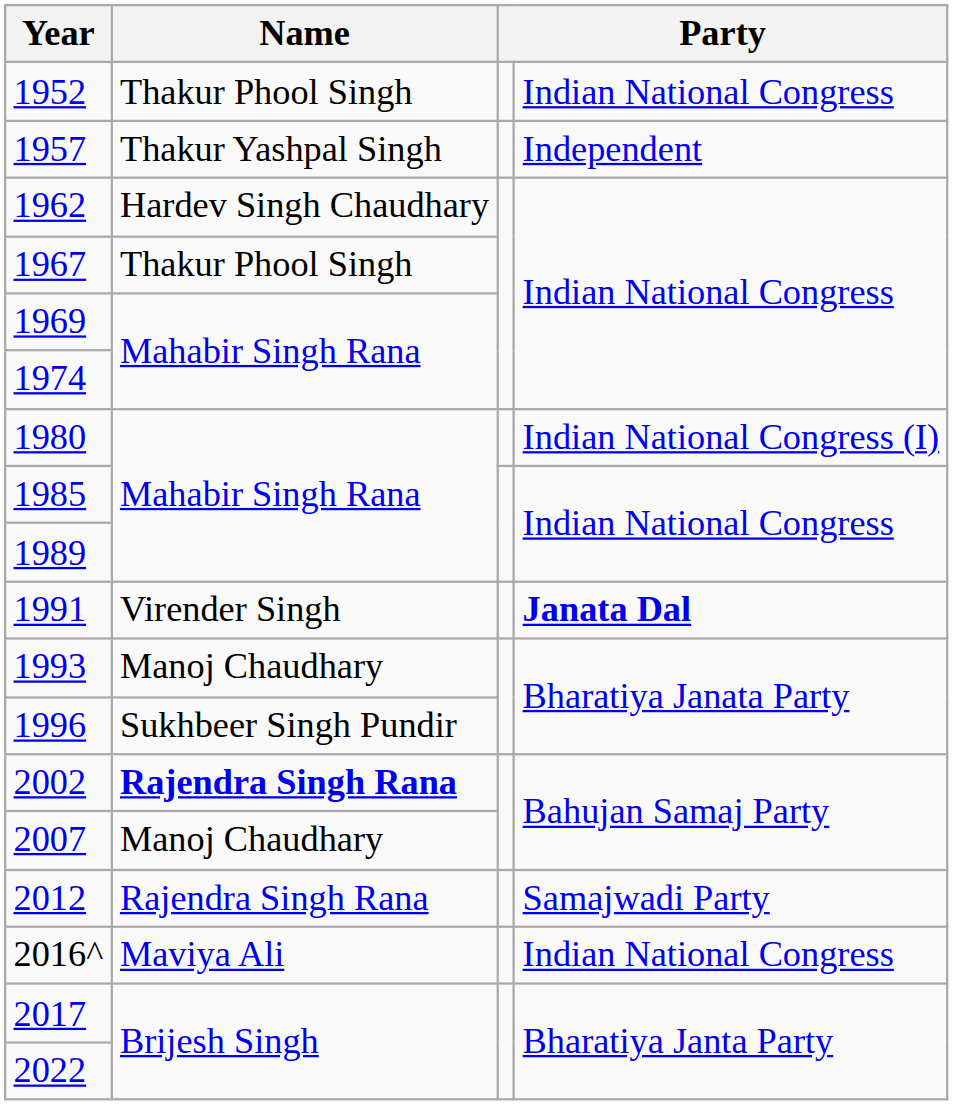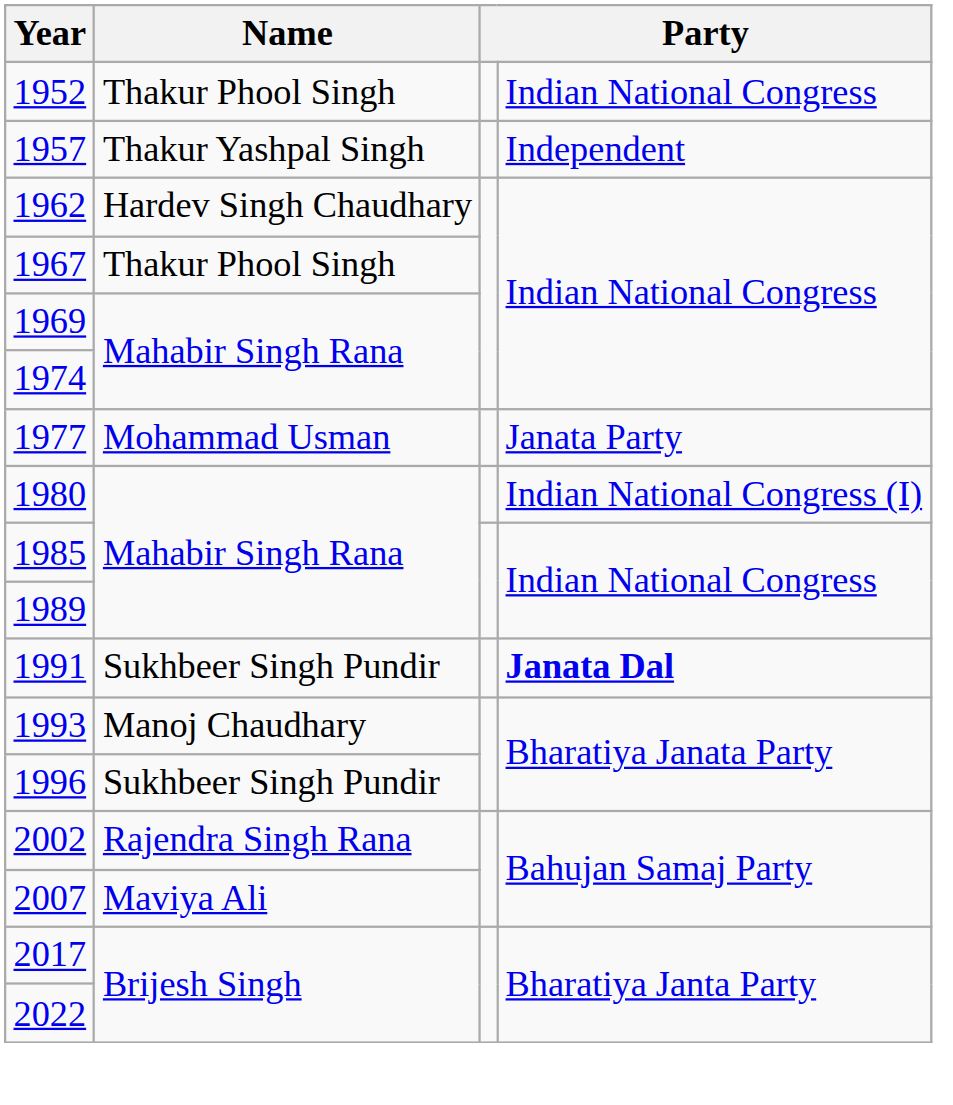+ row: (50, 436)
(230, 609) Virender Singh -> (271, 666) Sukhbeer Singh Pundir
(288, 782) bold -> (257, 839) normal
(252, 839) Manoj Chaudhary -> (185, 897) Maviya Ali
- row: (50, 897)
- row: (58, 954)
